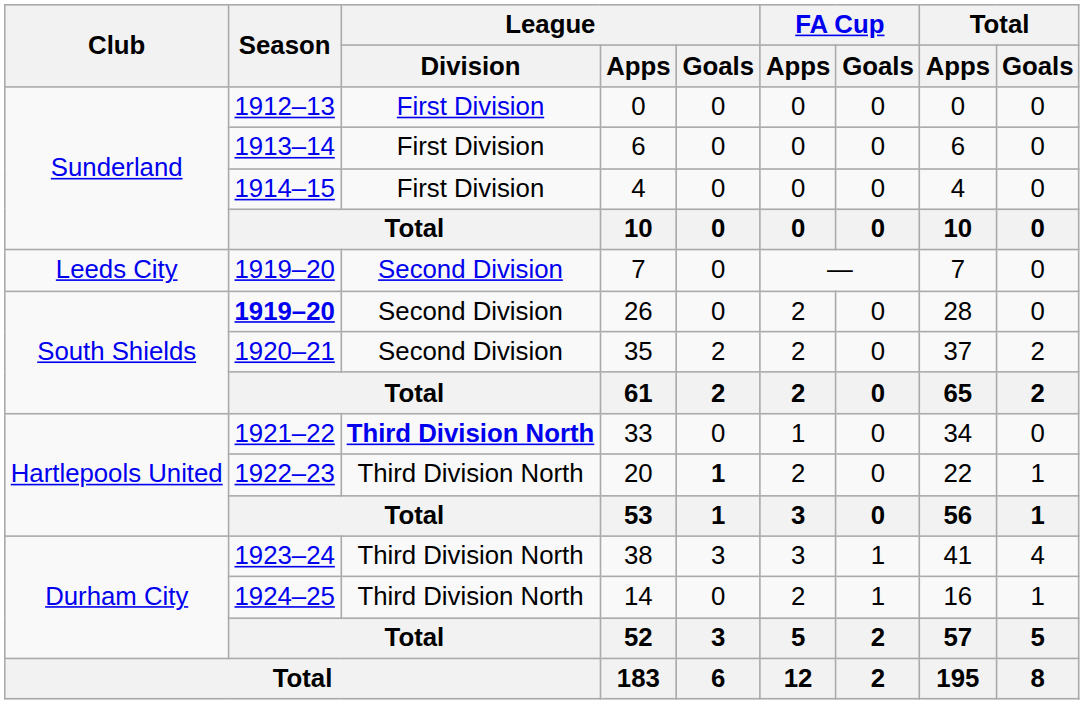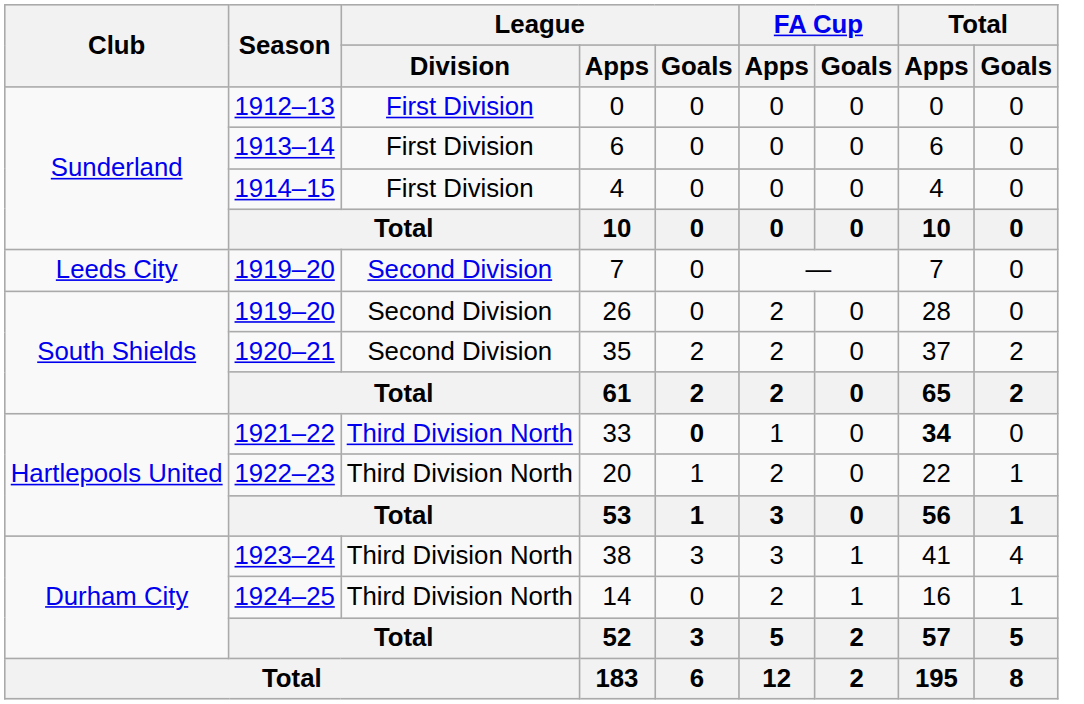(285, 310) bold -> (285, 310) normal
(470, 433) bold -> (460, 433) normal
(718, 433) normal -> (697, 433) bold
(958, 433) normal -> (936, 433) bold
(718, 474) bold -> (697, 474) normal
